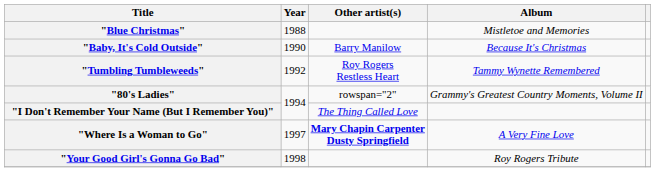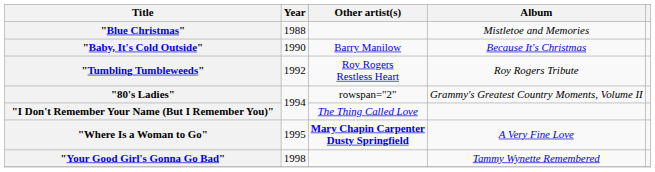(536, 71) Tammy Wynette Remembered -> (536, 71) Roy Rogers Tribute
(295, 135) 1997 -> (295, 135) 1995
(536, 158) Roy Rogers Tribute -> (536, 158) Tammy Wynette Remembered
